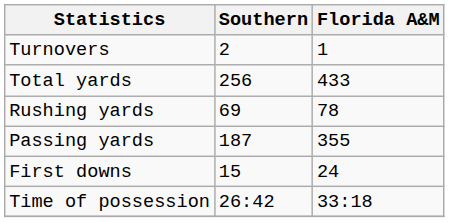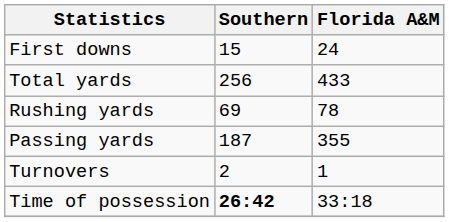rows swapped: (71, 171) <-> (59, 50)
(247, 202) normal -> (247, 202) bold
